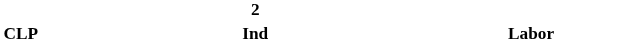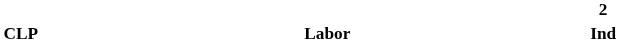columns swapped: (255, 9) <-> (531, 9)
